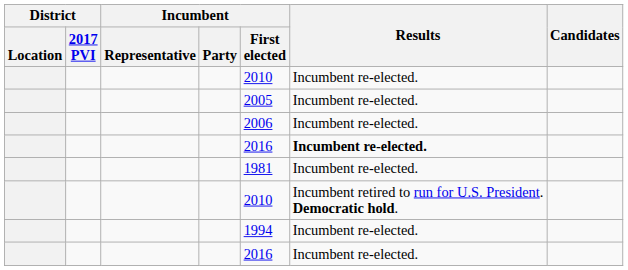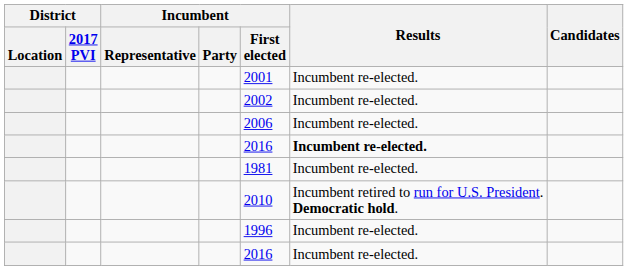(258, 77) 2010 -> (258, 77) 2001
(258, 100) 2005 -> (258, 100) 2002
(258, 231) 1994 -> (258, 231) 1996
